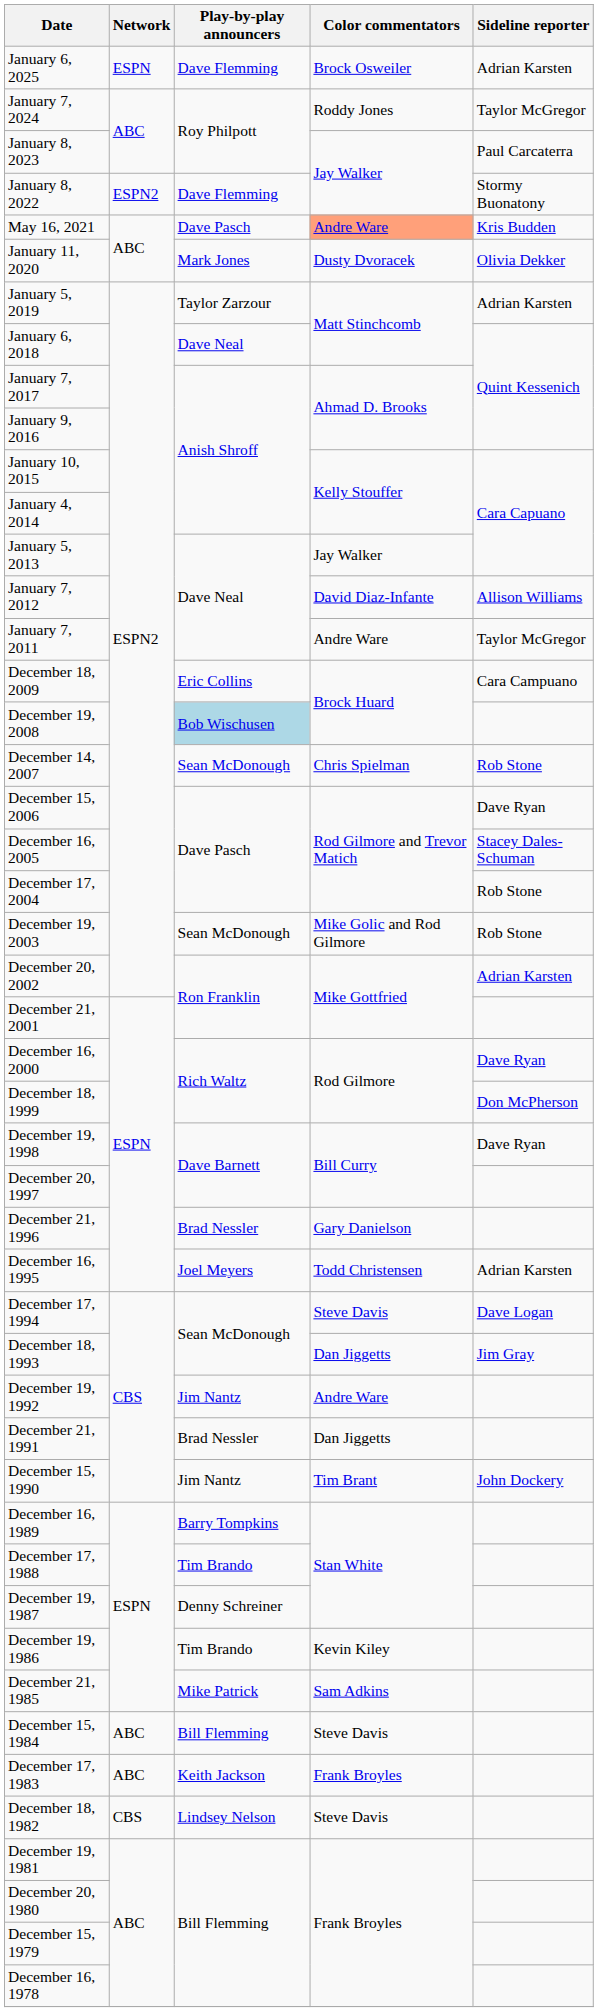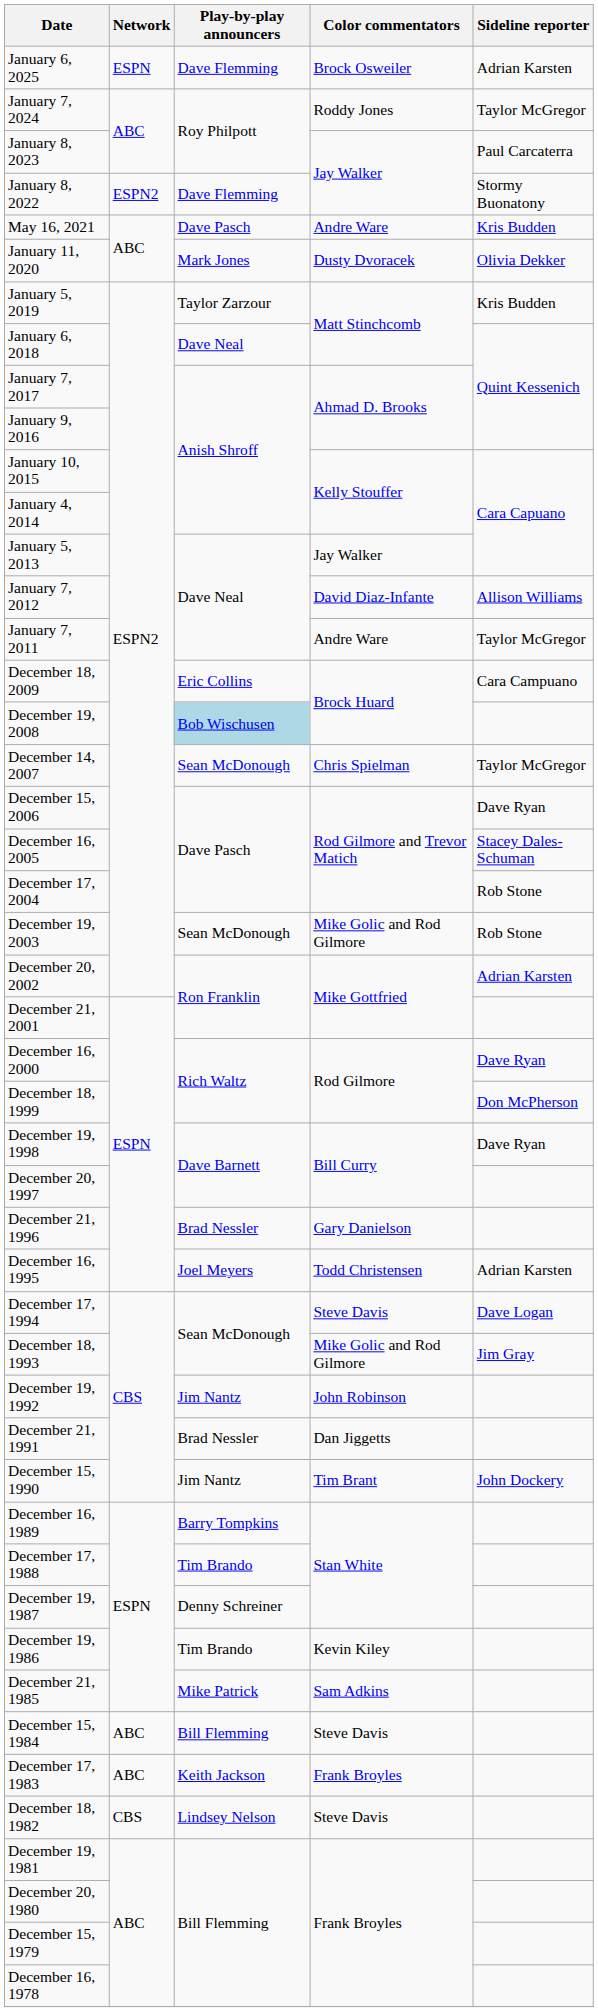(351, 227) lightsalmon background -> (351, 227) no background
(524, 302) Adrian Karsten -> (516, 302) Kris Budden
(509, 765) Rob Stone -> (531, 765) Taylor McGregor
(352, 1354) Dan Jiggetts -> (377, 1354) Mike Golic and Rod Gilmore
(351, 1396) Andre Ware -> (360, 1396) John Robinson
